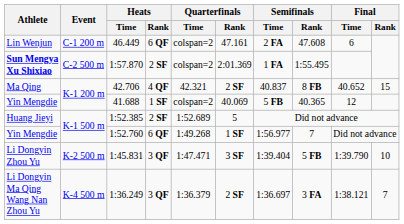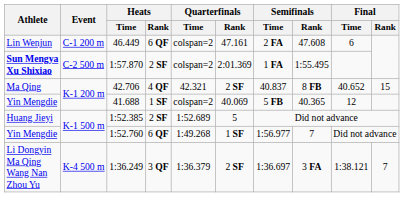- row: (126, 156)
